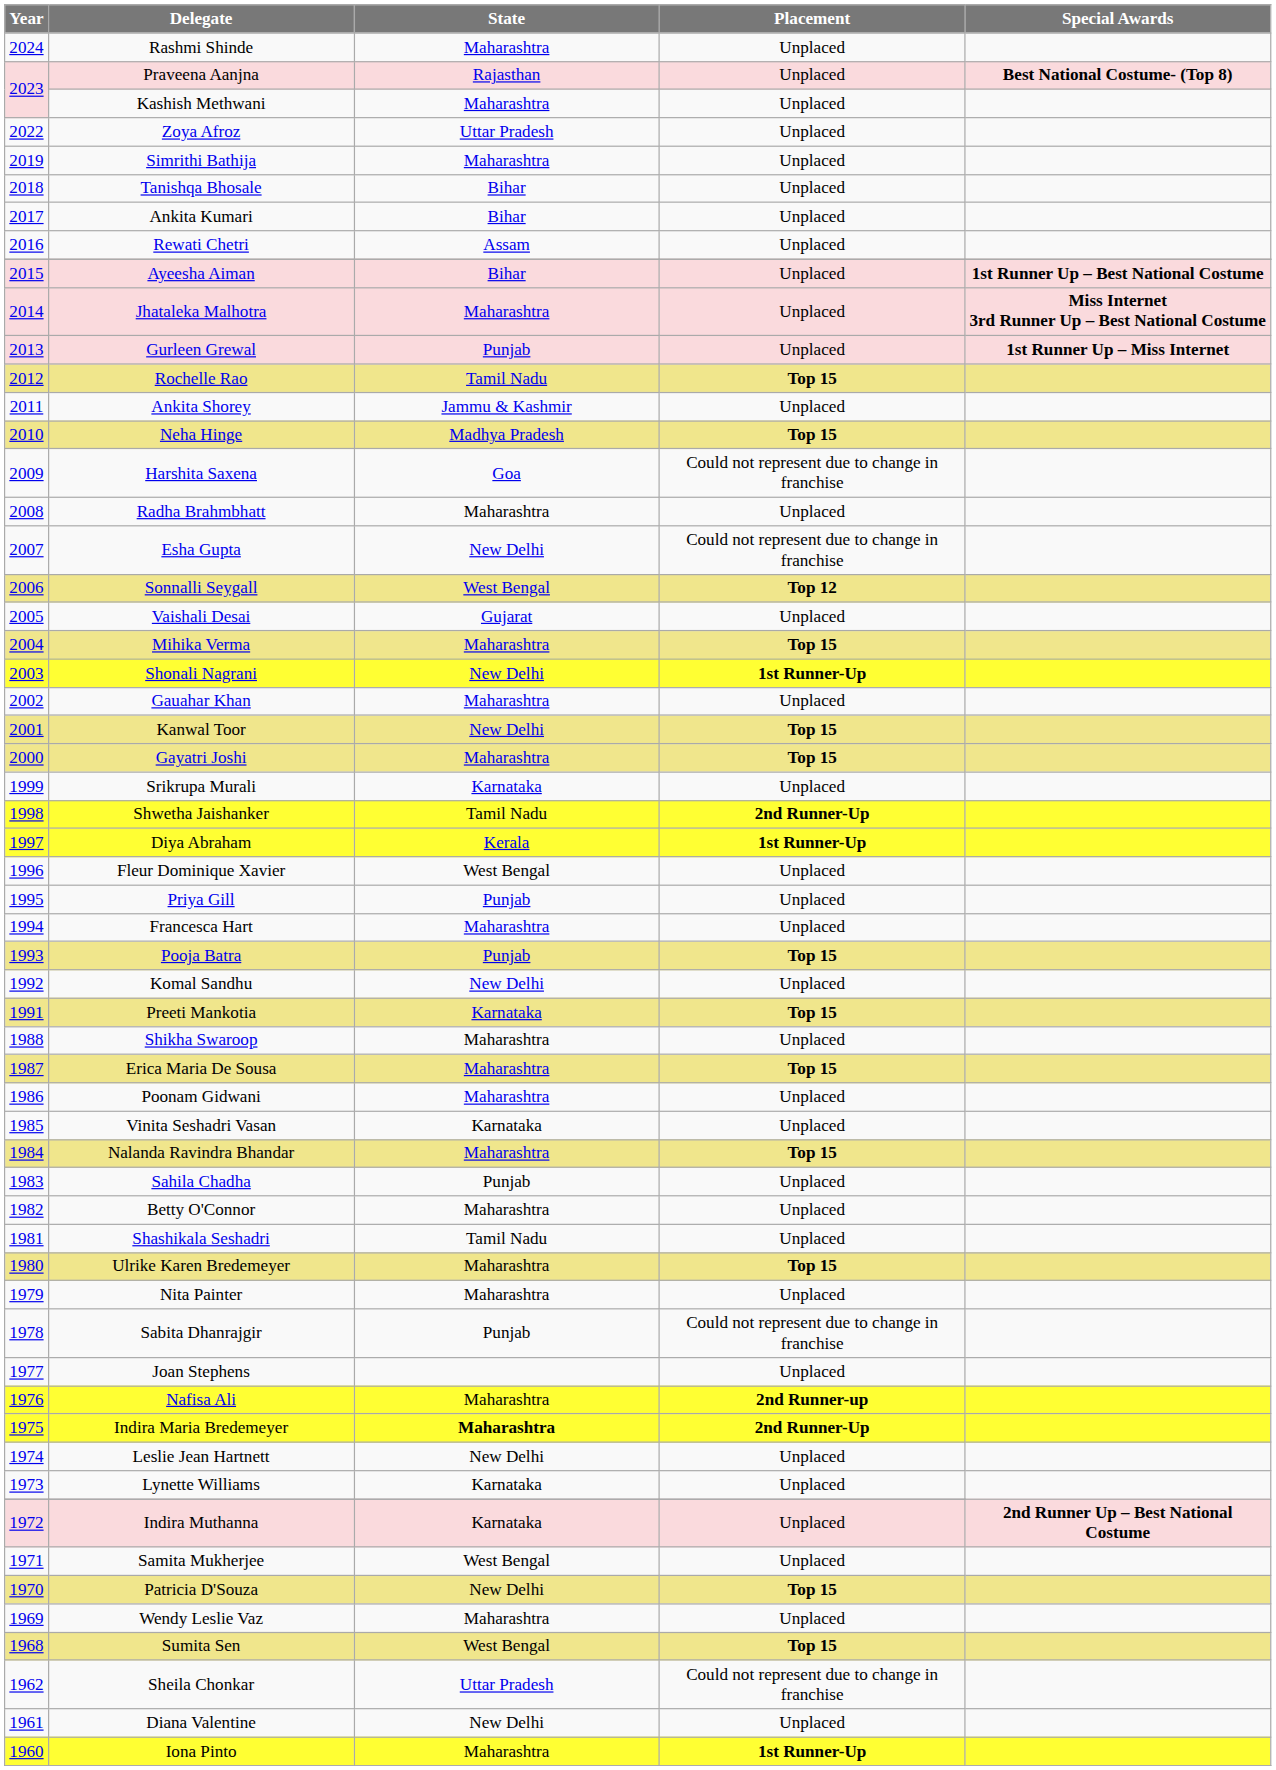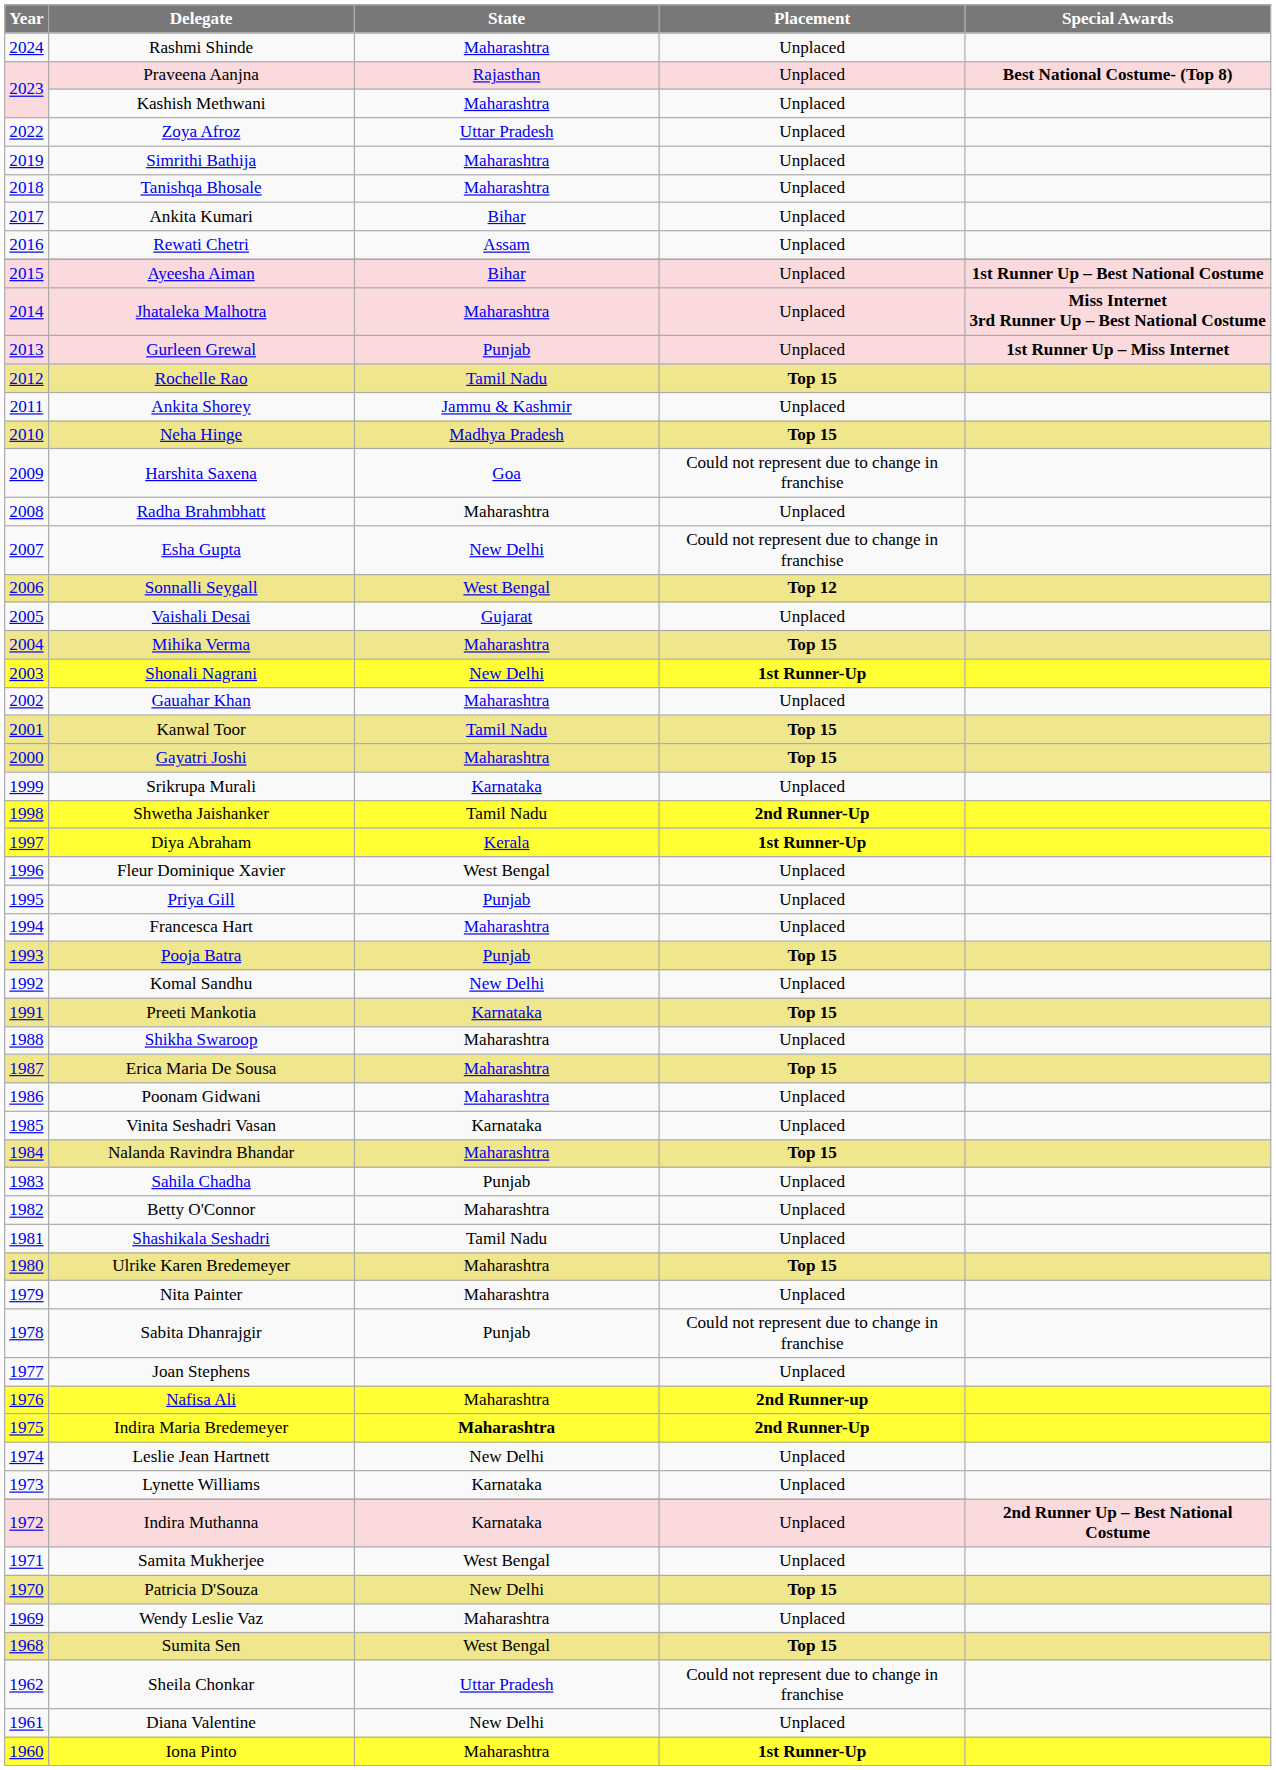(507, 188) Bihar -> (507, 188) Maharashtra
(507, 729) New Delhi -> (507, 729) Tamil Nadu
